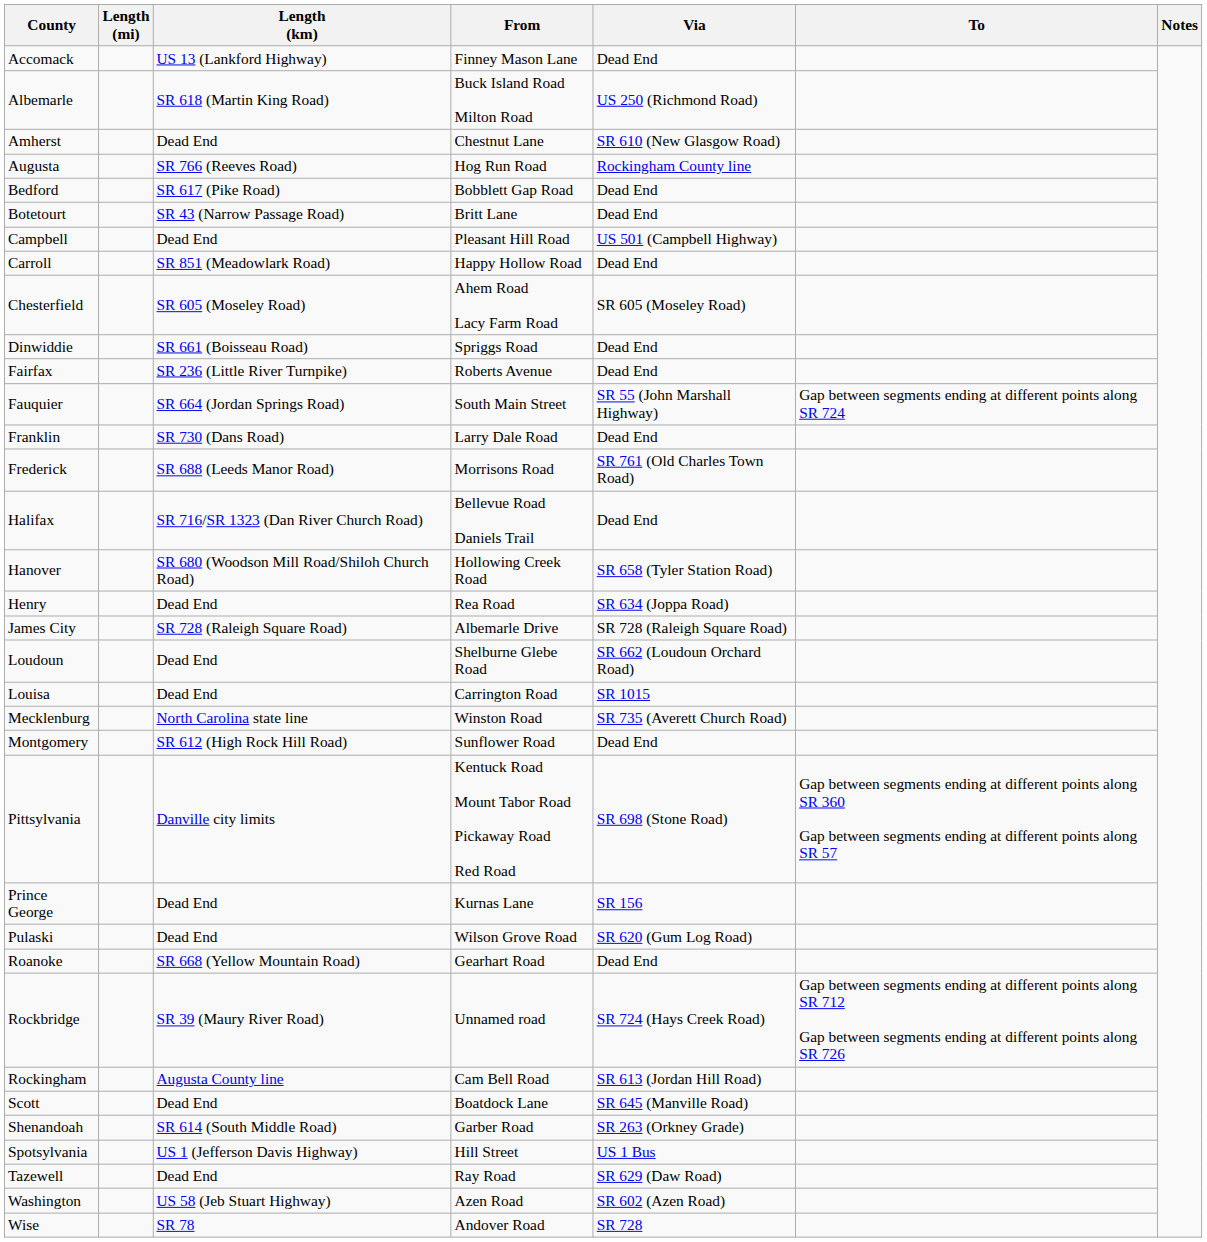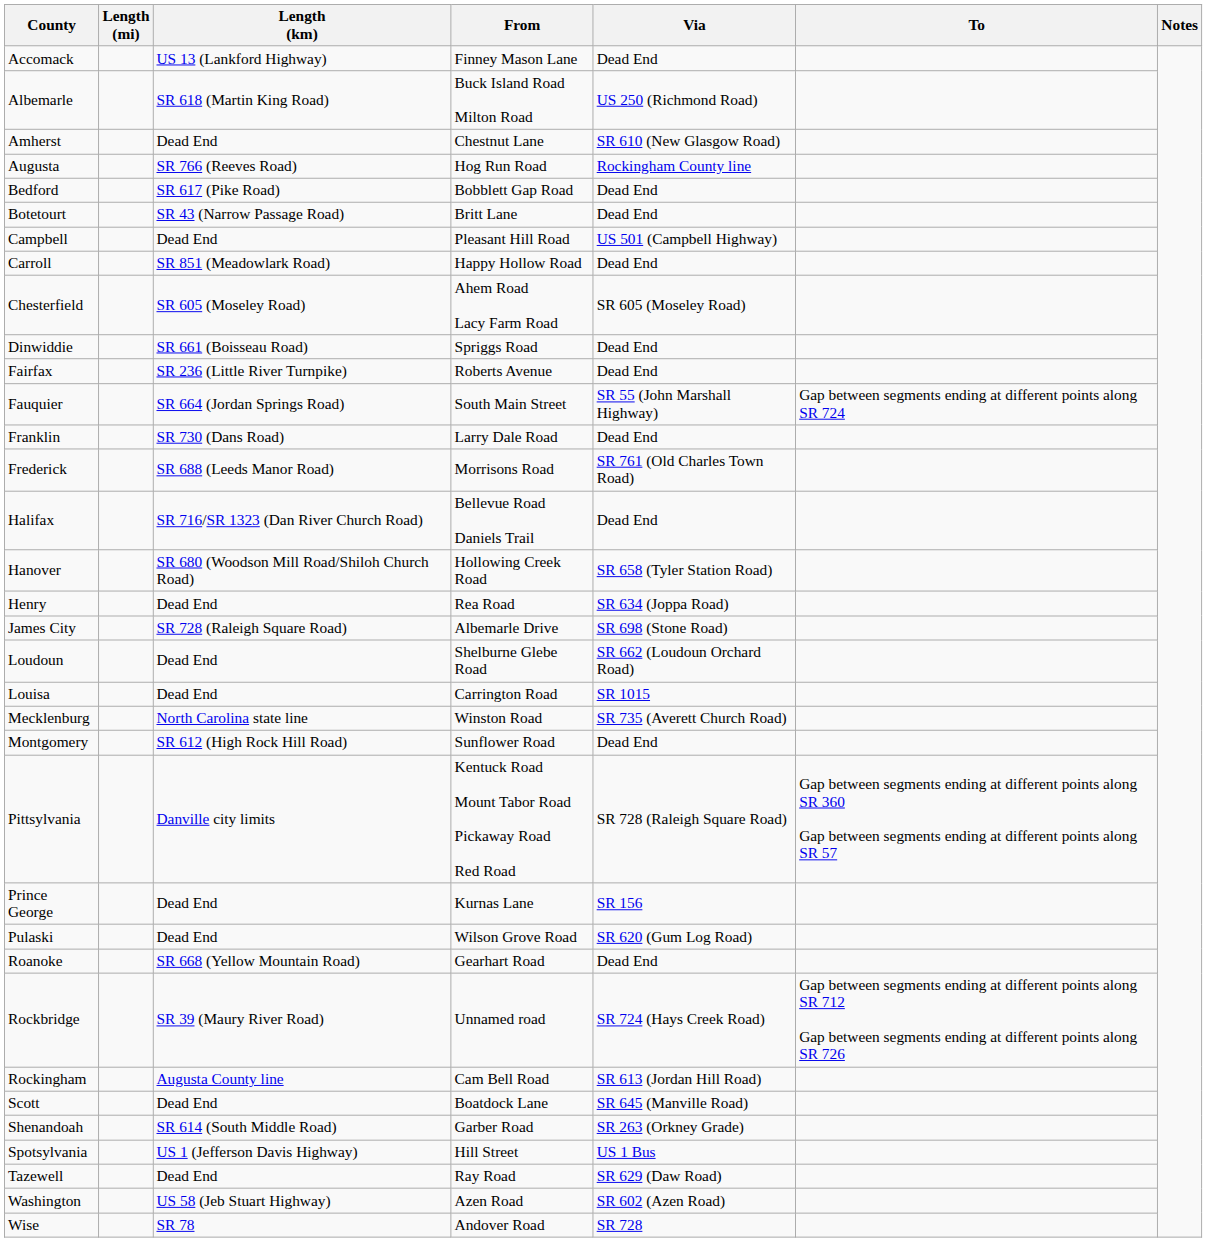(692, 627) SR 728 (Raleigh Square Road) -> (662, 627) SR 698 (Stone Road)
(662, 818) SR 698 (Stone Road) -> (692, 818) SR 728 (Raleigh Square Road)
